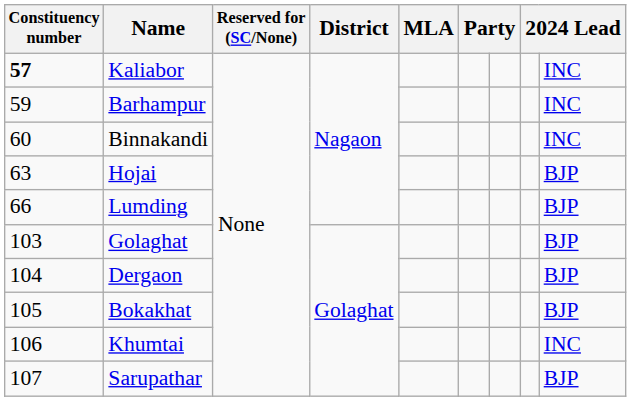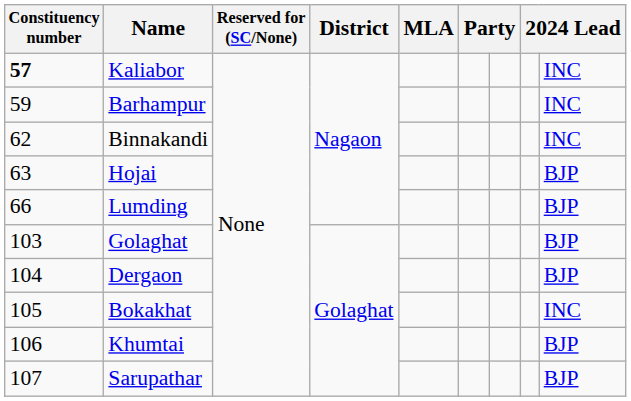(20, 138) 60 -> (20, 138) 62
(561, 309) BJP -> (562, 309) INC
(562, 343) INC -> (561, 343) BJP
